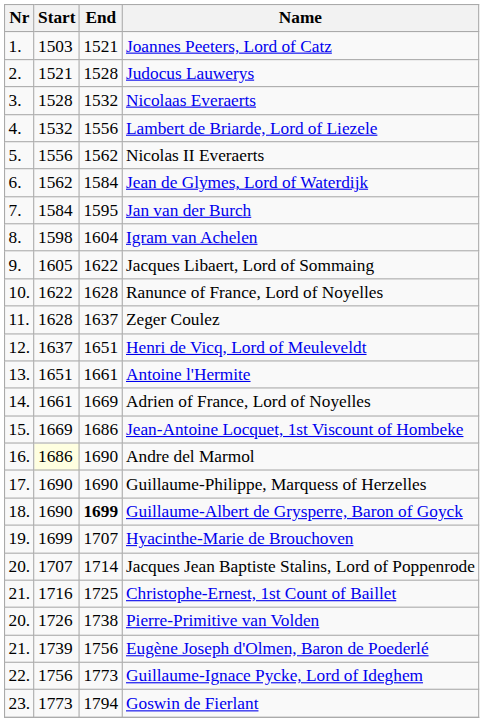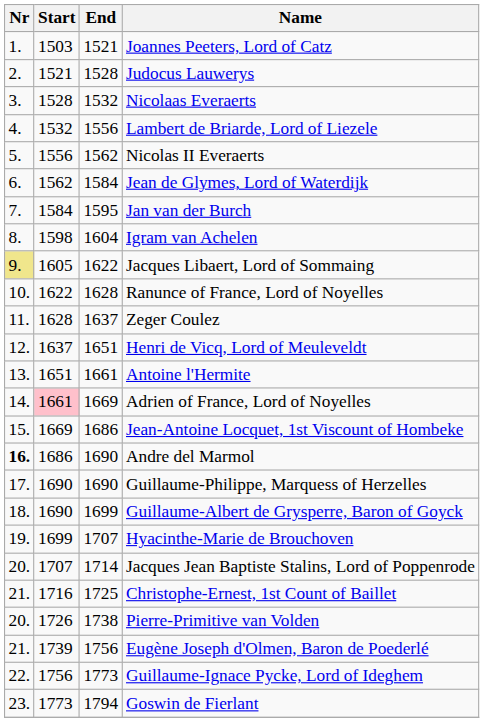(15, 264) no background -> (15, 264) khaki background
(55, 401) no background -> (55, 401) pink background
(19, 456) normal -> (19, 456) bold
(55, 456) lightyellow background -> (55, 456) no background
(101, 511) bold -> (101, 511) normal
